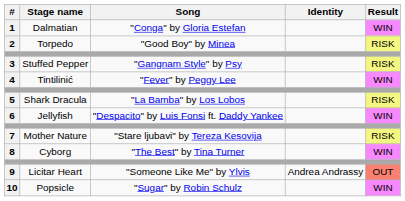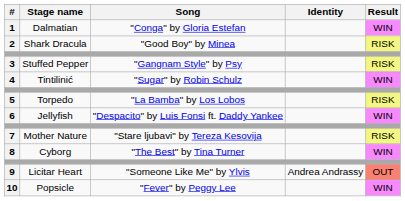(55, 43) Torpedo -> (55, 43) Shark Dracula
(188, 79) "Fever" by Peggy Lee -> (188, 79) "Sugar" by Robin Schulz
(55, 100) Shark Dracula -> (55, 100) Torpedo
(188, 187) "Sugar" by Robin Schulz -> (188, 187) "Fever" by Peggy Lee
